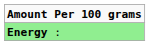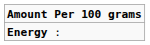(34, 32) lightgreen background -> (34, 32) no background
